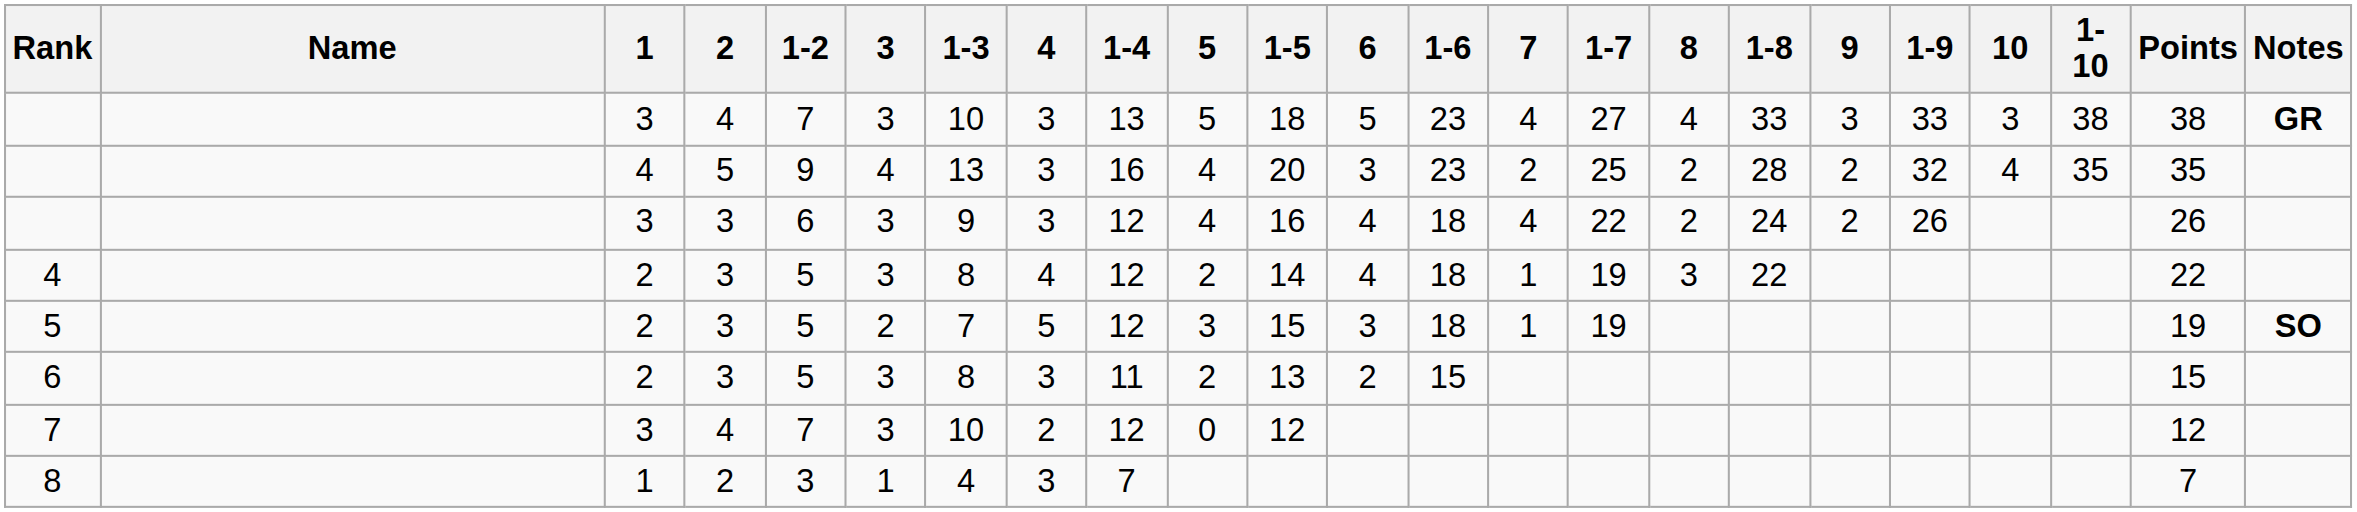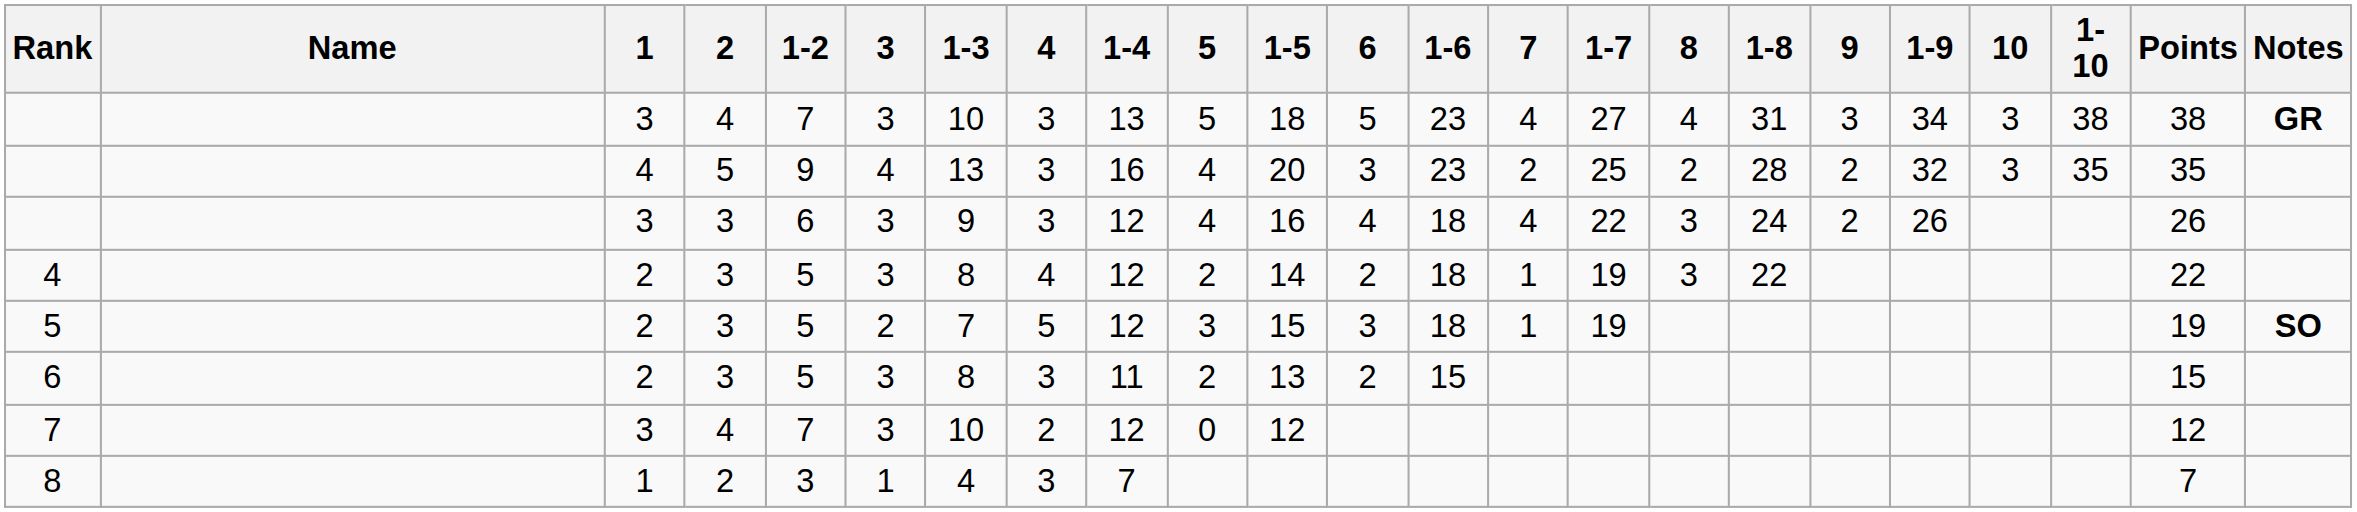(1769, 118) 33 -> (1769, 118) 31
(1930, 118) 33 -> (1930, 118) 34
(2010, 170) 4 -> (2010, 170) 3
(1689, 222) 2 -> (1689, 222) 3
(1368, 274) 4 -> (1368, 274) 2
